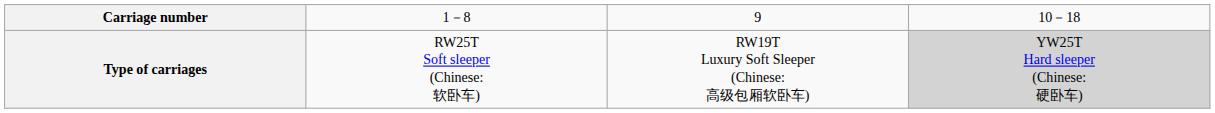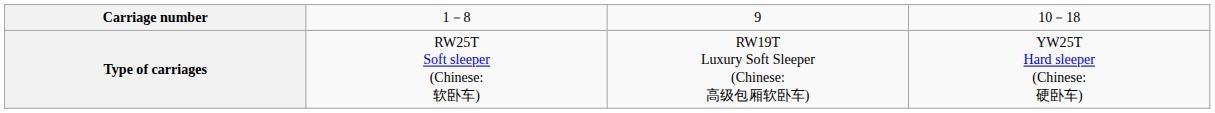(1059, 69) lightgrey background -> (1059, 69) no background
